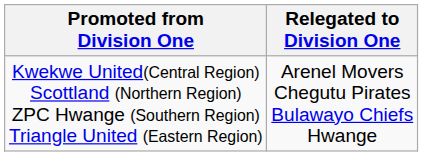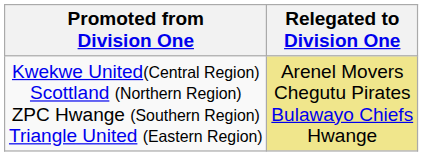(342, 103) no background -> (342, 103) khaki background
